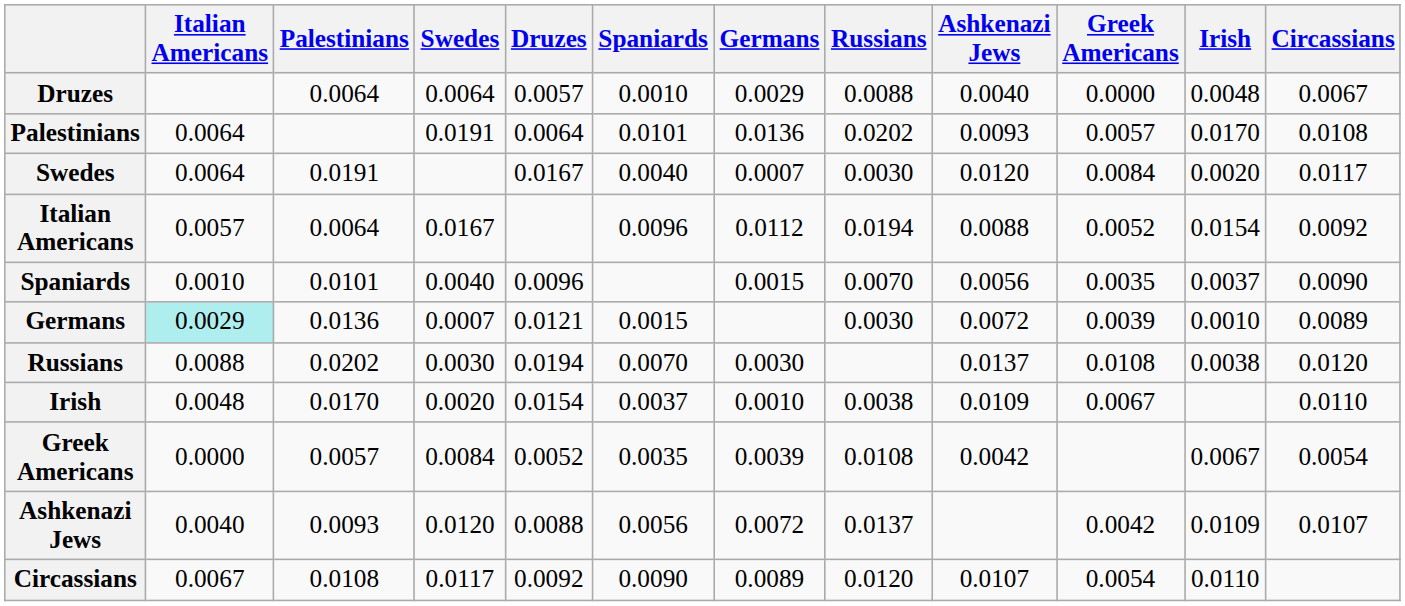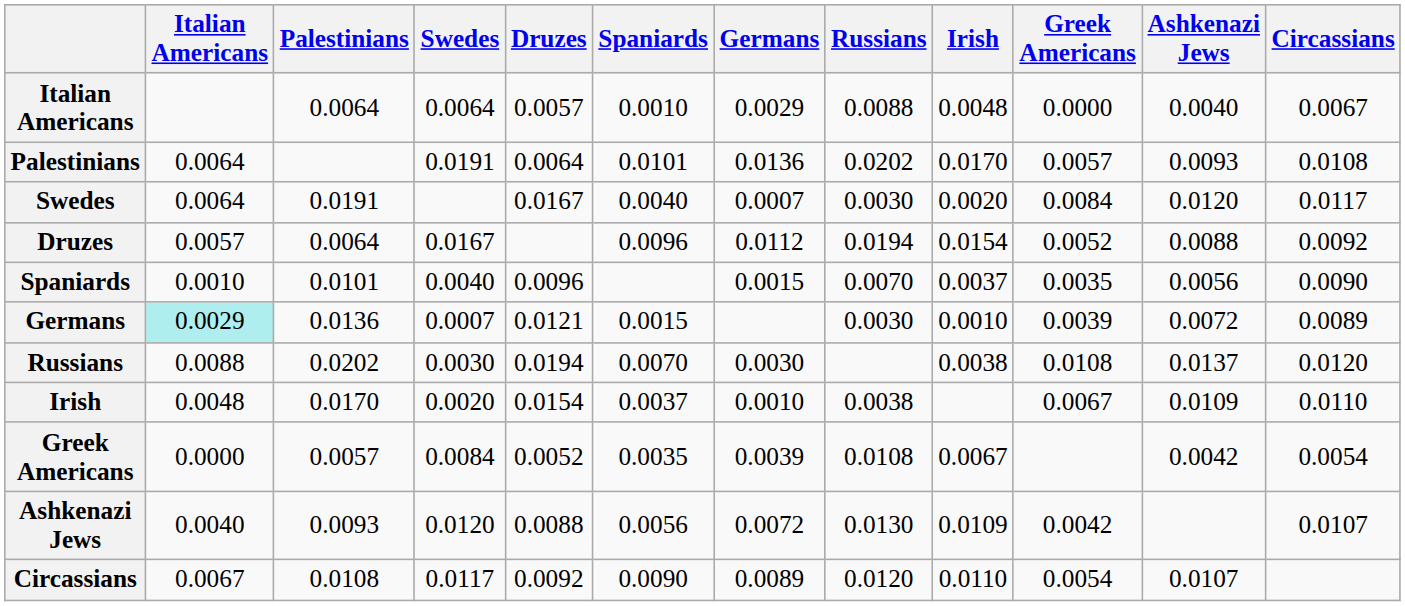columns swapped: (1225, 38) <-> (994, 38)
(75, 93) Druzes -> (75, 107) Italian Americans
(75, 227) Italian Americans -> (75, 241) Druzes
(879, 525) 0.0137 -> (879, 525) 0.0130
